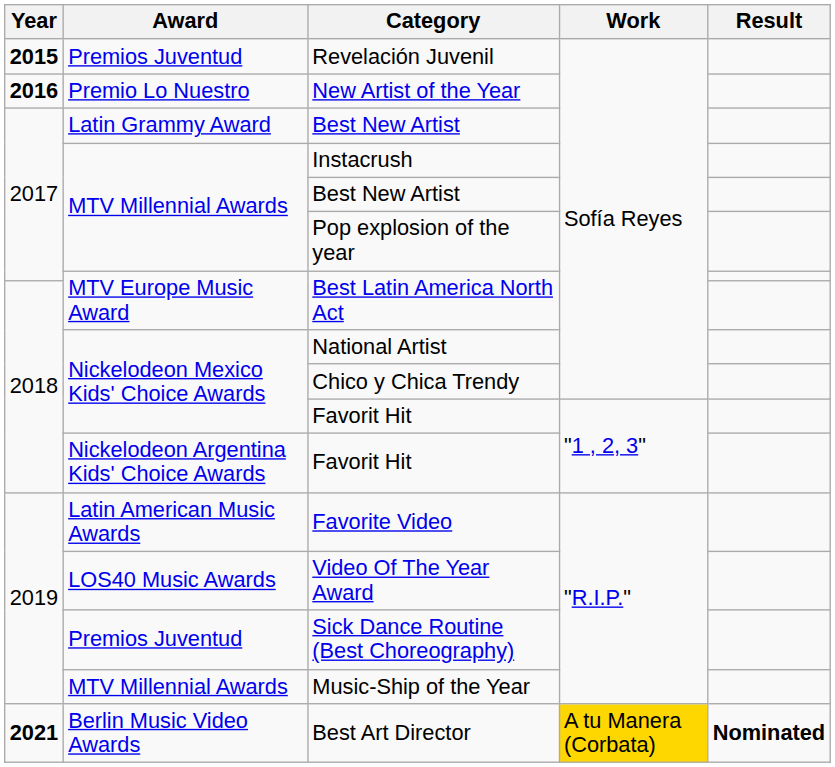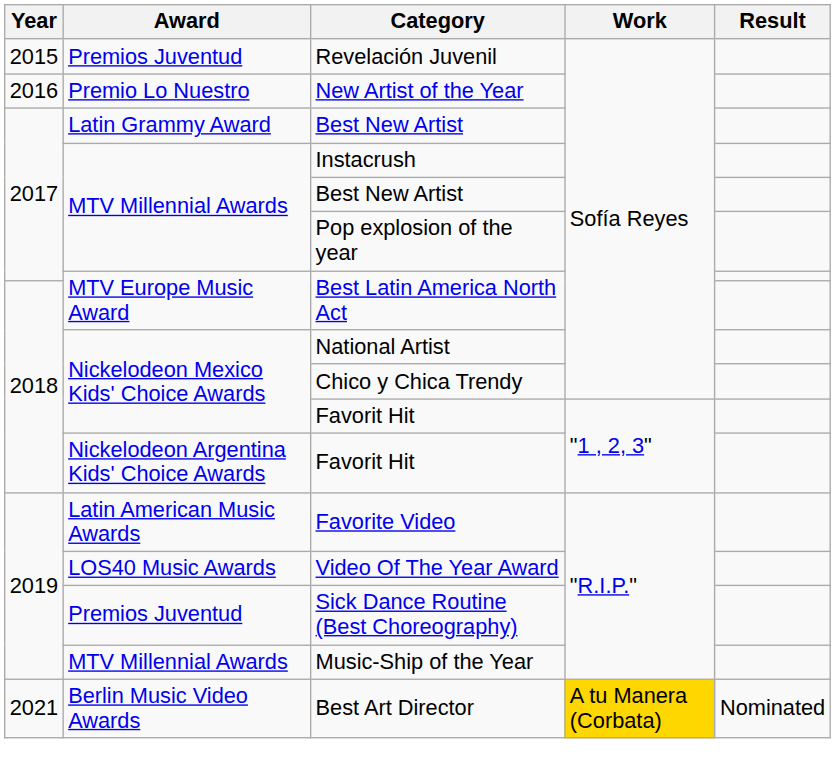(34, 56) bold -> (34, 56) normal
(34, 90) bold -> (34, 90) normal
(34, 733) bold -> (34, 708) normal
(769, 733) bold -> (773, 708) normal
